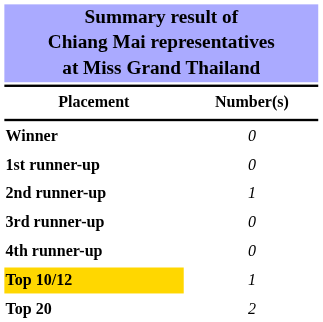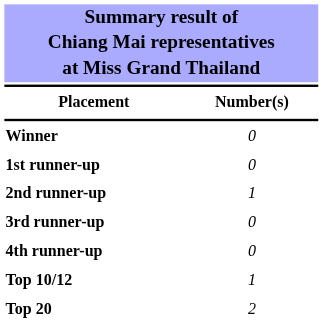(39, 279) gold background -> (39, 279) no background
